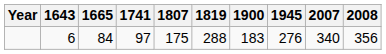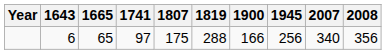(105, 37) 84 -> (105, 37) 65
(253, 37) 183 -> (253, 37) 166
(290, 37) 276 -> (290, 37) 256
